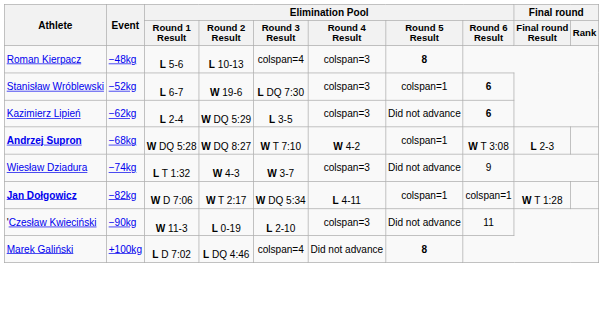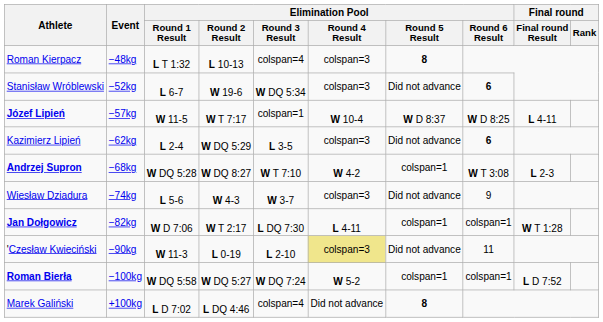(172, 65) L 5-6 -> (172, 65) L T 1:32
(281, 92) L DQ 7:30 -> (281, 92) W DQ 5:34
(424, 87) colspan=1 -> (424, 87) Did not advance
+ row: (36, 114)
(172, 174) L T 1:32 -> (172, 201) L 5-6
(281, 201) W DQ 5:34 -> (281, 228) L DQ 7:30
(347, 223) no background -> (347, 250) khaki background
+ row: (39, 277)
